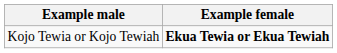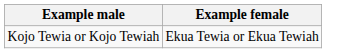(247, 36) bold -> (242, 36) normal
